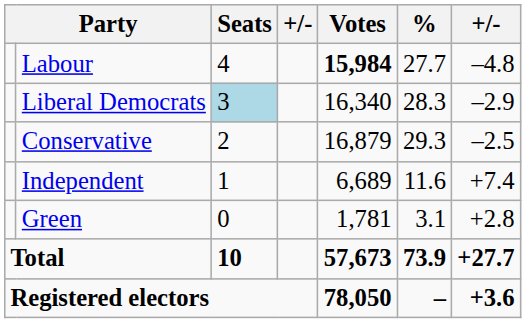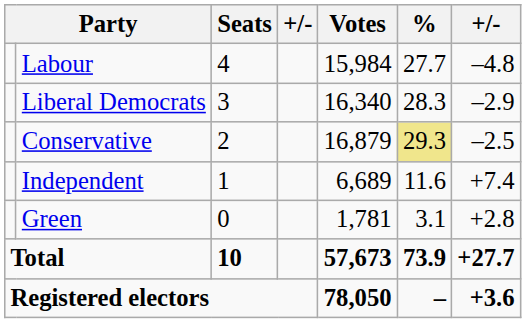(358, 63) bold -> (358, 63) normal
(223, 102) lightblue background -> (223, 102) no background
(424, 141) no background -> (424, 141) khaki background
